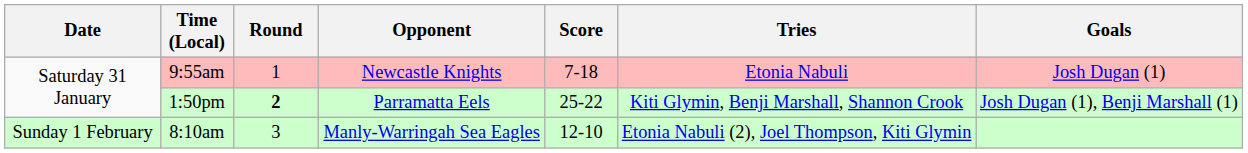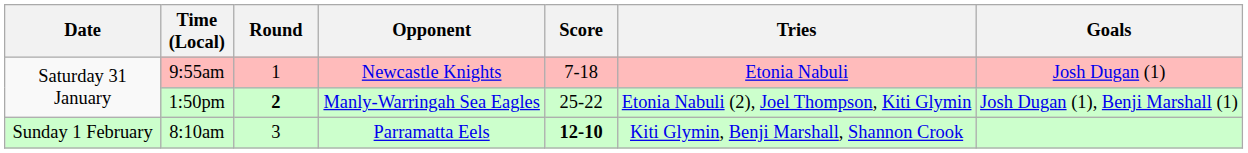(432, 102) Parramatta Eels -> (432, 102) Manly-Warringah Sea Eagles
(797, 102) Kiti Glymin, Benji Marshall, Shannon Crook -> (797, 102) Etonia Nabuli (2), Joel Thompson, Kiti Glymin
(432, 133) Manly-Warringah Sea Eagles -> (432, 133) Parramatta Eels
(581, 133) normal -> (581, 133) bold
(797, 133) Etonia Nabuli (2), Joel Thompson, Kiti Glymin -> (797, 133) Kiti Glymin, Benji Marshall, Shannon Crook
